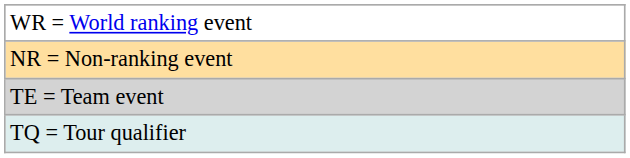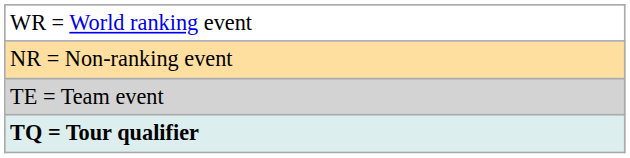(98, 132) normal -> (105, 132) bold
